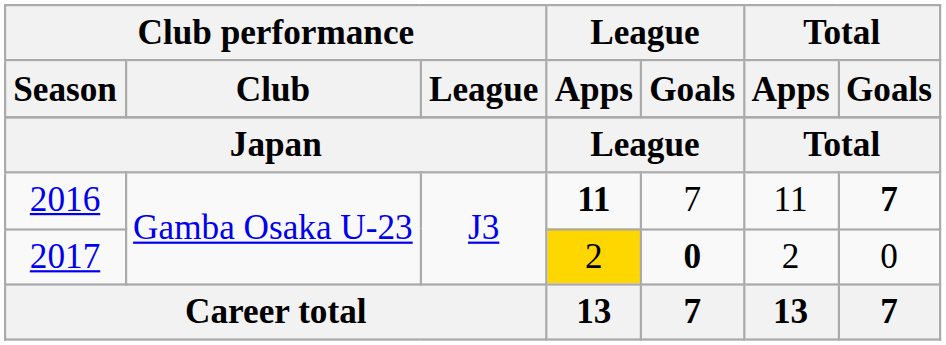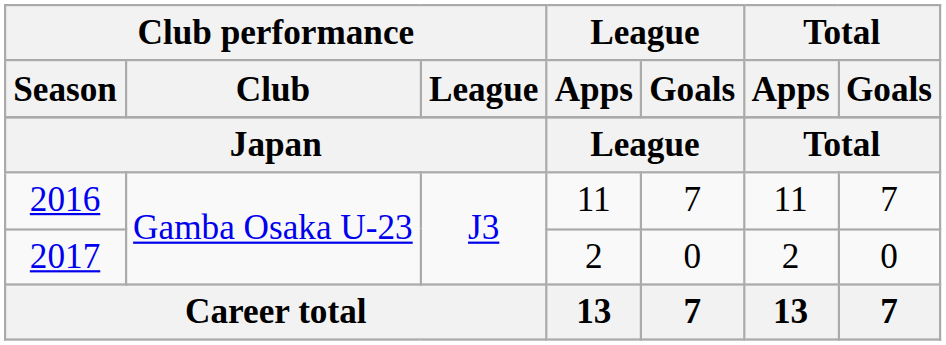(594, 199) bold -> (594, 199) normal
(889, 199) bold -> (889, 199) normal
(594, 255) gold background -> (594, 255) no background
(692, 255) bold -> (692, 255) normal
